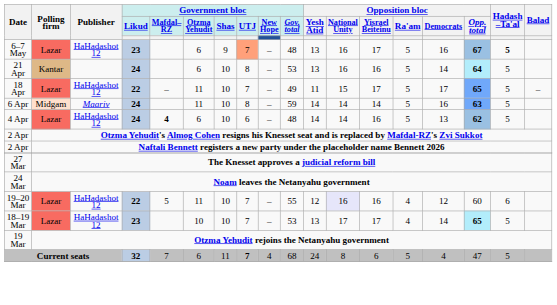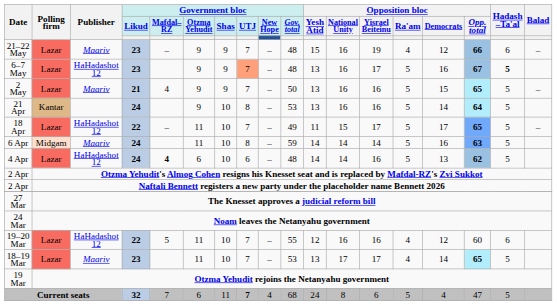+ row: (18, 50)
(199, 50) 6 -> (199, 69) 9
+ row: (18, 89)
(199, 69) 6 -> (199, 108) 9
(343, 202) lavender background -> (343, 240) no background
(96, 221) HaHadashot 12 -> (96, 260) Maariv
(199, 221) 10 -> (199, 260) 11
